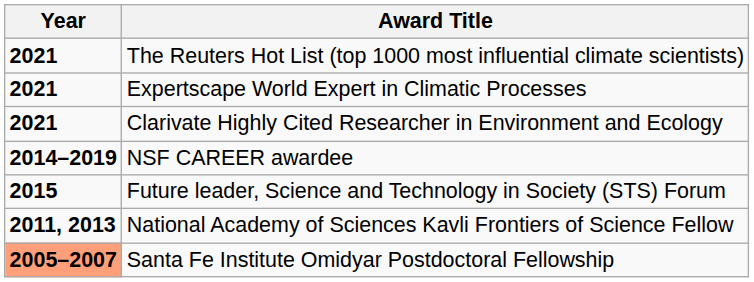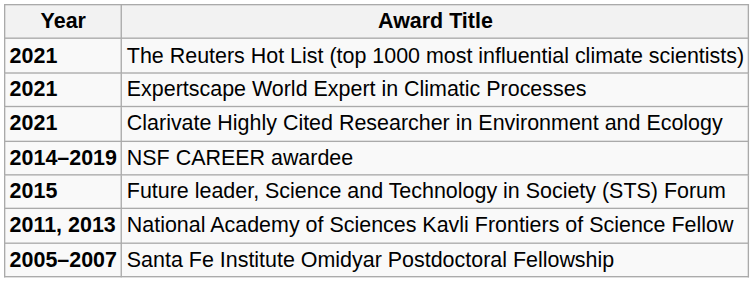(63, 259) lightsalmon background -> (63, 259) no background
